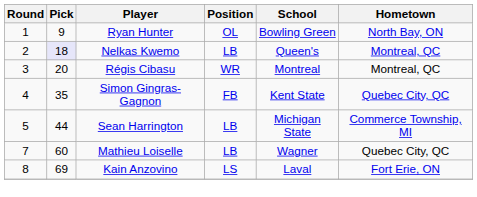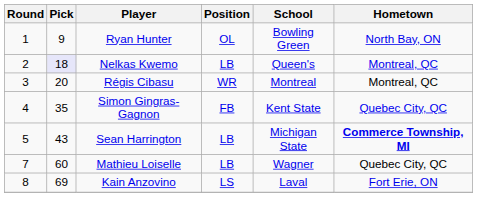(62, 126) 44 -> (62, 139) 43
(406, 126) normal -> (403, 139) bold
